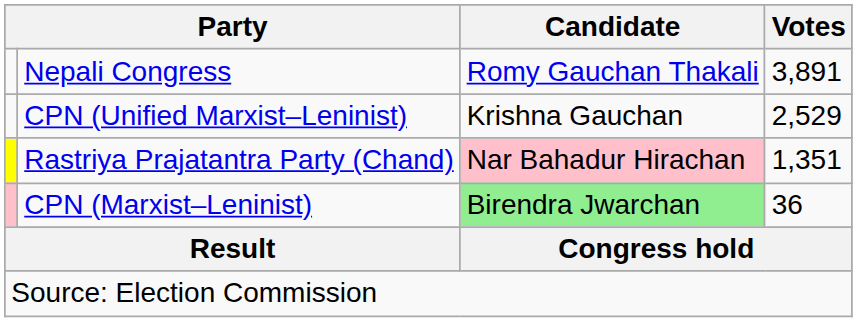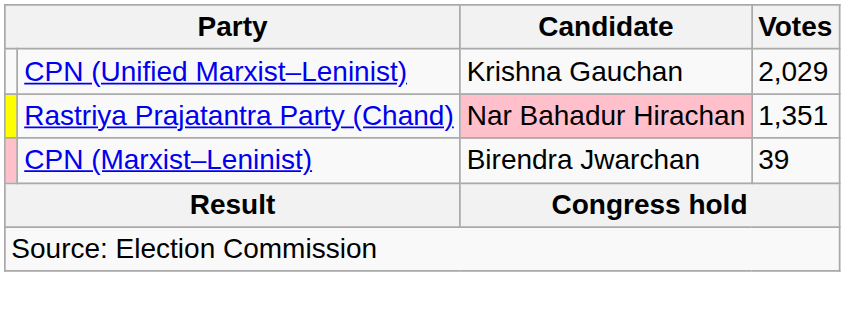- row: (128, 71)
(807, 115) 2,529 -> (793, 71) 2,029
(583, 204) lightgreen background -> (583, 159) no background
(787, 204) 36 -> (774, 159) 39
